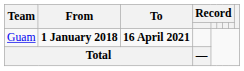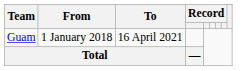(79, 37) bold -> (77, 37) normal
(156, 37) bold -> (150, 37) normal
